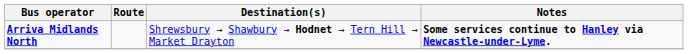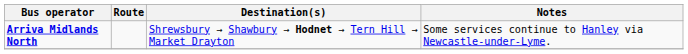(533, 35) bold -> (533, 35) normal
